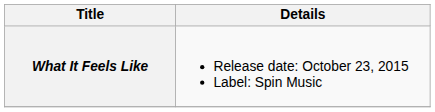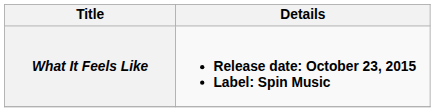(303, 74) normal -> (303, 74) bold
